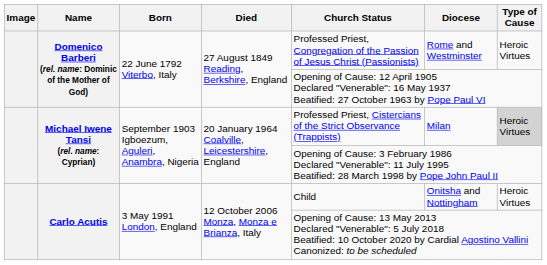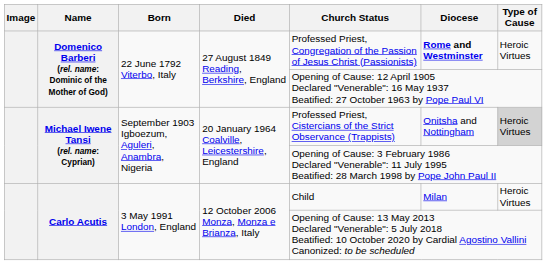(454, 50) normal -> (453, 50) bold
(439, 126) Milan -> (450, 126) Onitsha and Nottingham
(454, 197) Onitsha and Nottingham -> (435, 197) Milan
